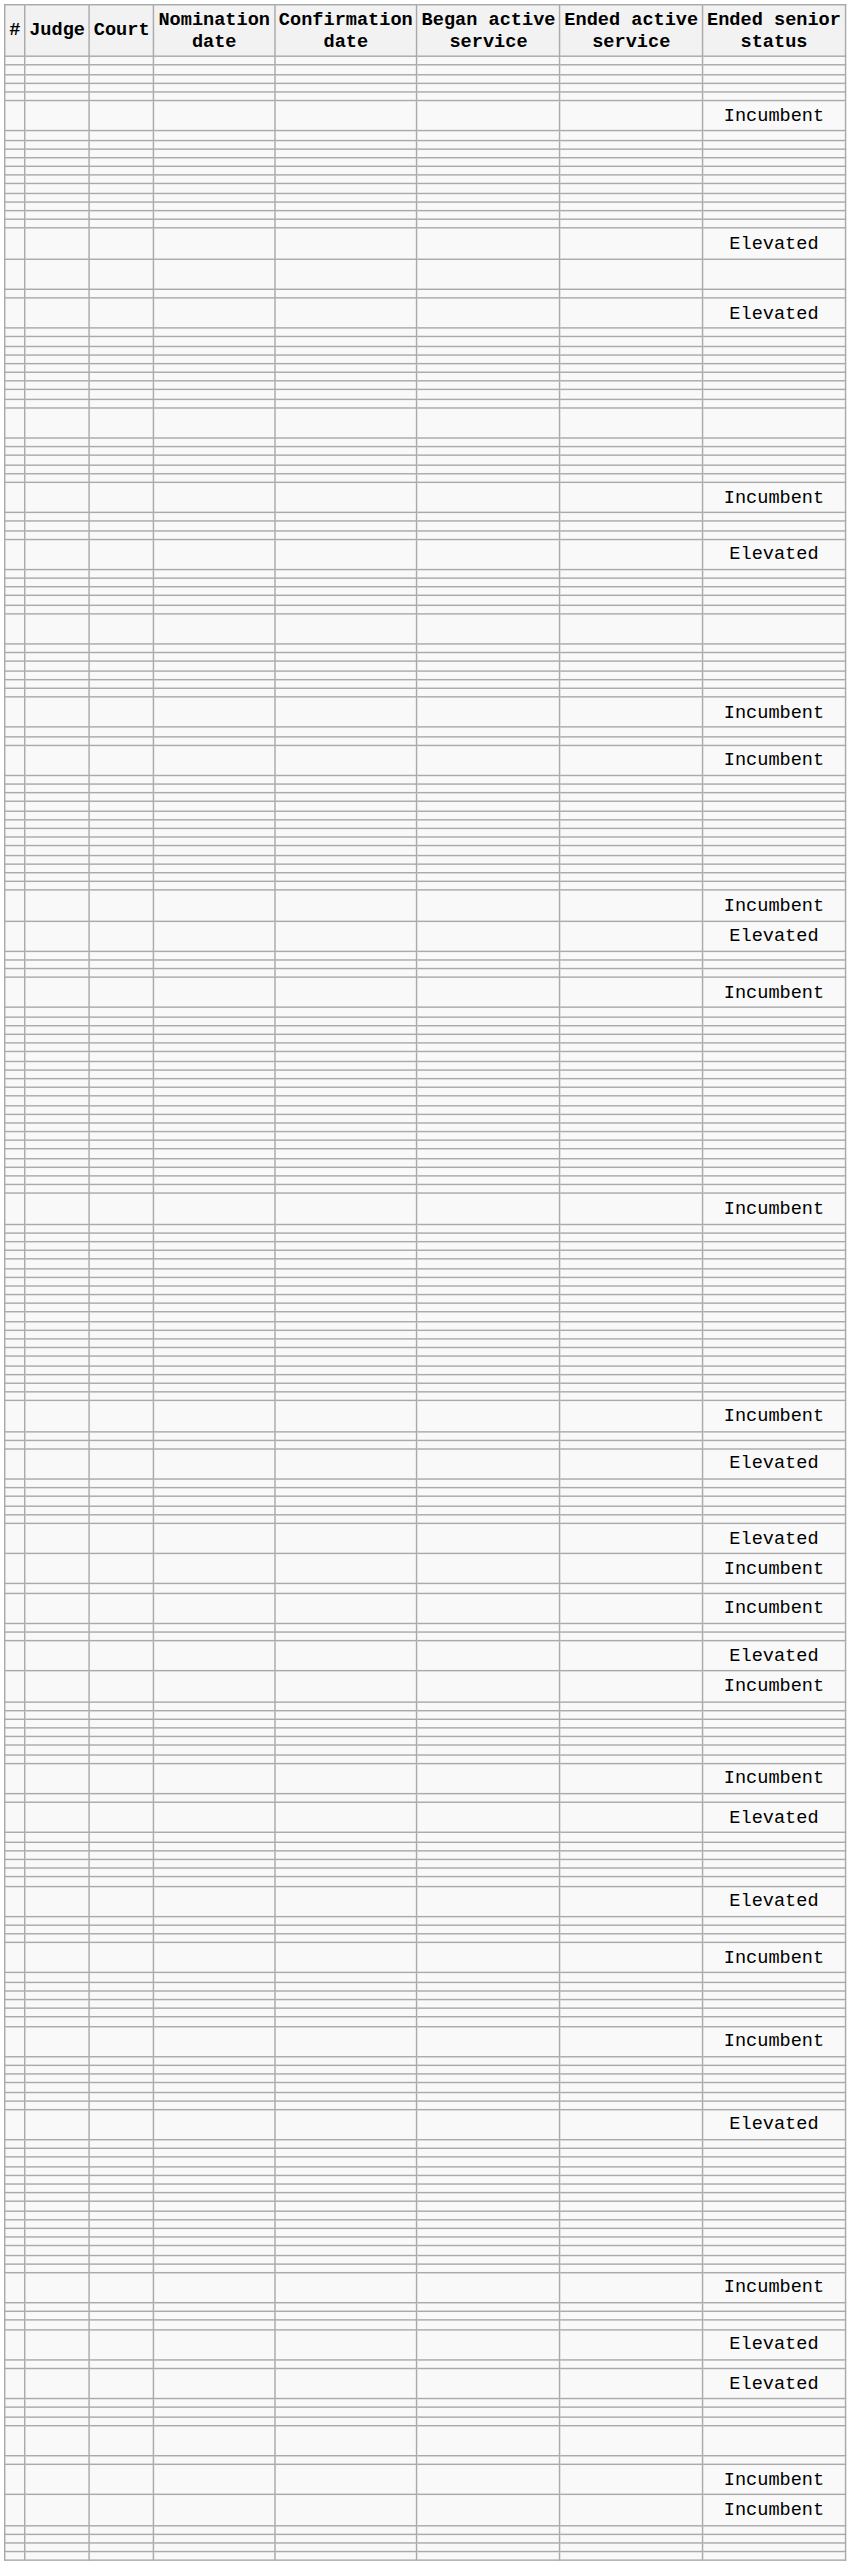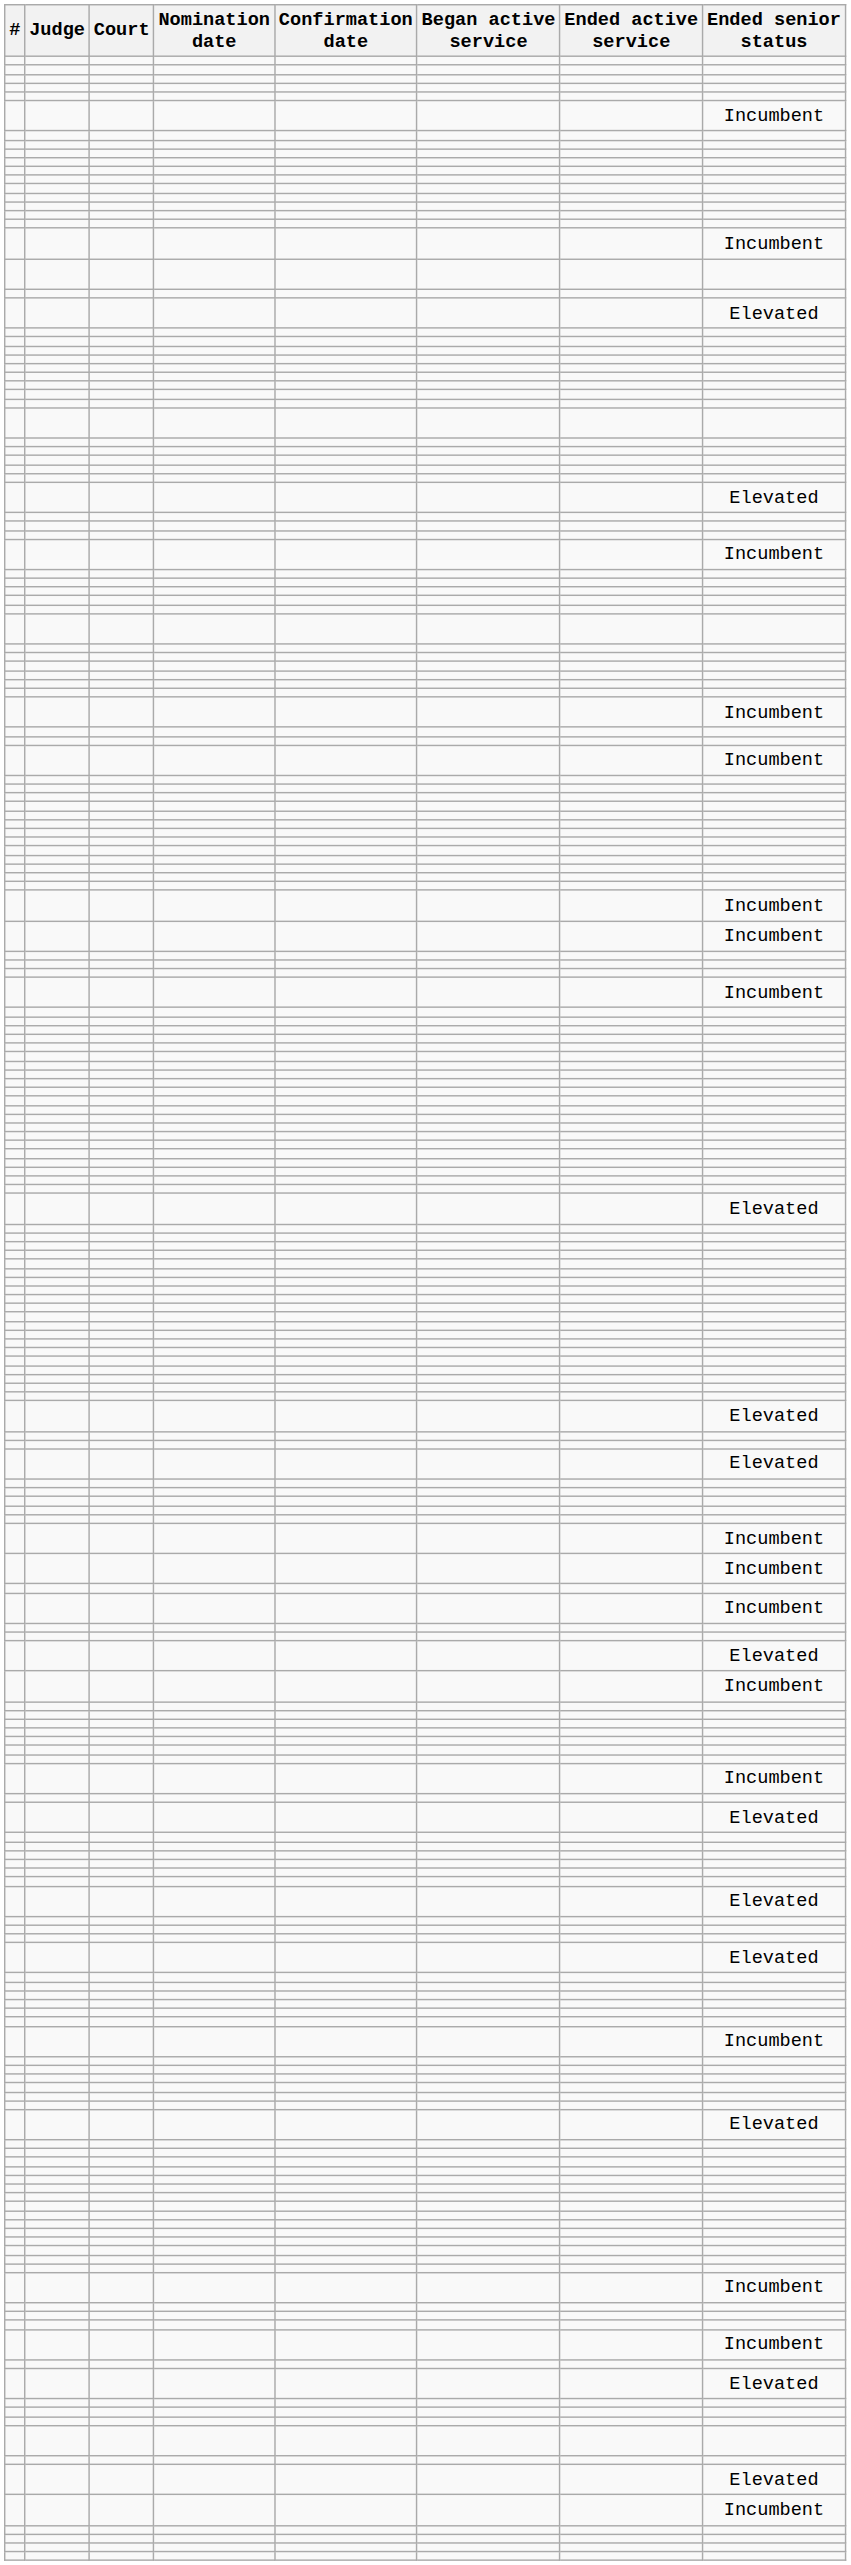(774, 243) Elevated -> (774, 243) Incumbent
(774, 497) Incumbent -> (774, 497) Elevated
(774, 554) Elevated -> (774, 554) Incumbent
(774, 936) Elevated -> (774, 936) Incumbent
(774, 1209) Incumbent -> (774, 1209) Elevated
(774, 1416) Incumbent -> (774, 1416) Elevated
(774, 1539) Elevated -> (774, 1539) Incumbent
(774, 1958) Incumbent -> (774, 1958) Elevated
(774, 2345) Elevated -> (774, 2345) Incumbent
(774, 2480) Incumbent -> (774, 2480) Elevated
